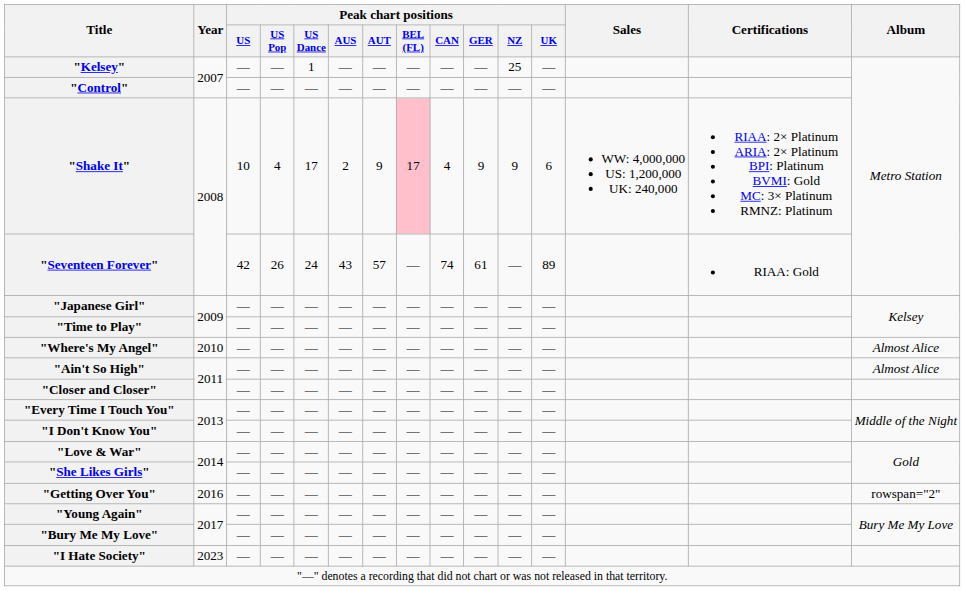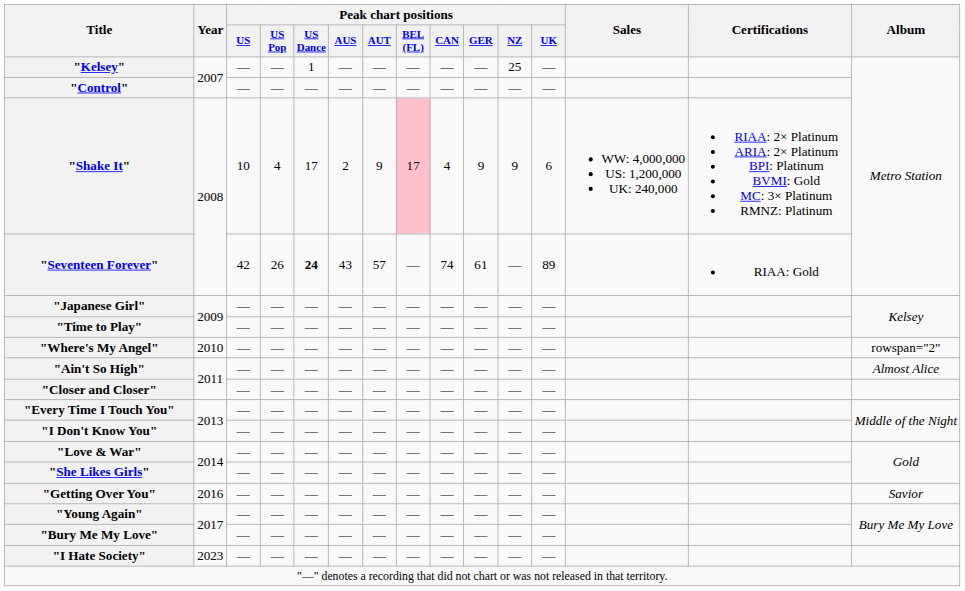(311, 264) normal -> (311, 264) bold
(906, 347) Almost Alice -> (906, 347) rowspan="2"
(906, 493) rowspan="2" -> (906, 493) Savior
